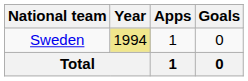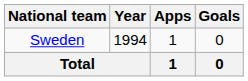(130, 40) khaki background -> (130, 40) no background
